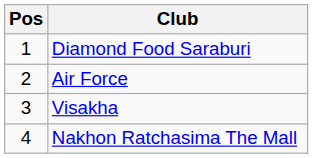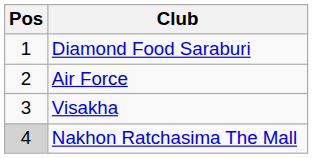(26, 138) no background -> (26, 138) lightgrey background
